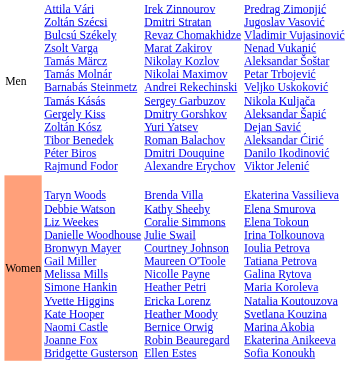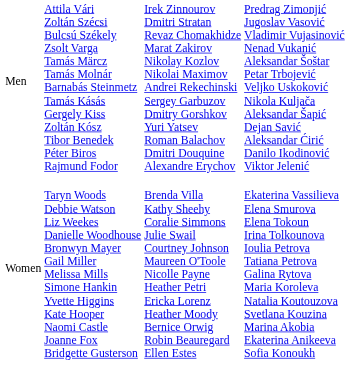(23, 268) lightsalmon background -> (23, 268) no background
